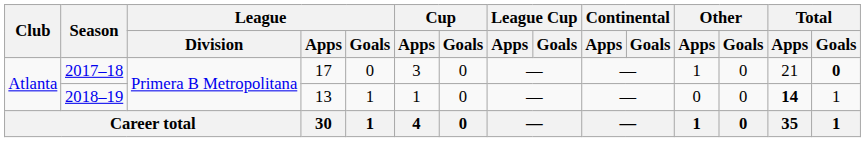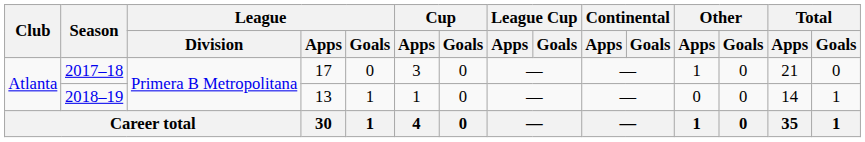(836, 70) bold -> (836, 70) normal
(790, 96) bold -> (790, 96) normal
